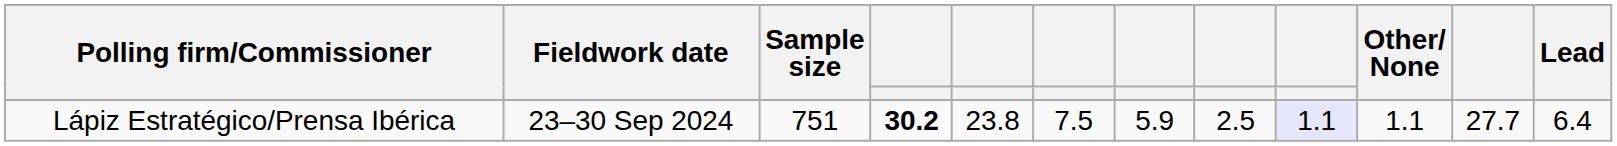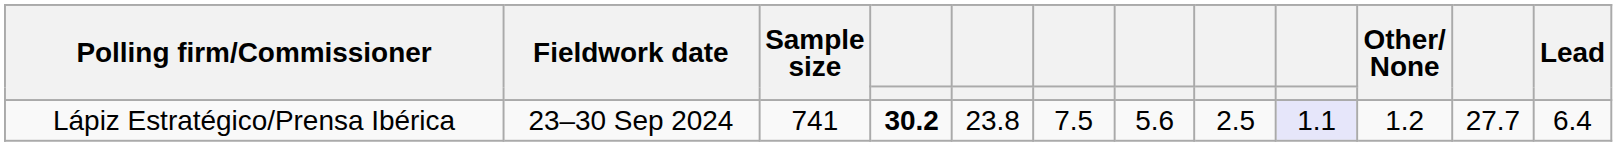(815, 120) 751 -> (815, 120) 741
(1155, 120) 5.9 -> (1155, 120) 5.6
(1405, 120) 1.1 -> (1405, 120) 1.2
